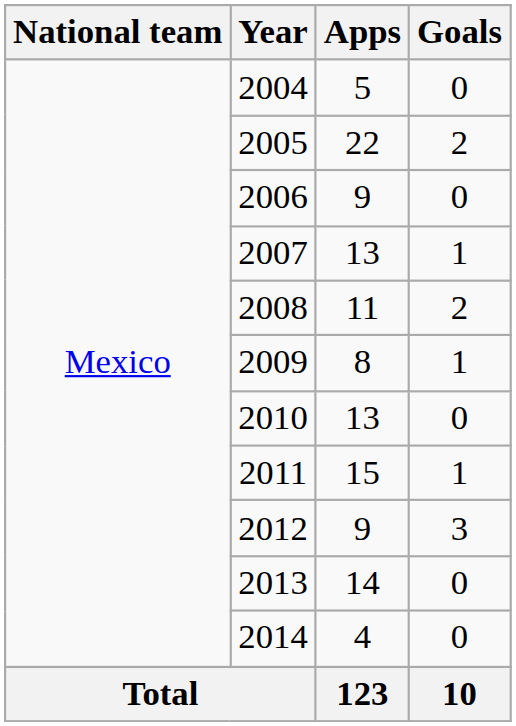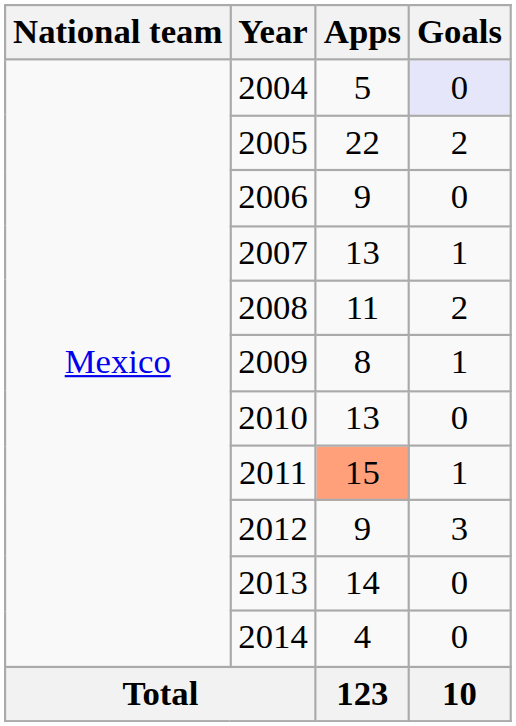(459, 87) no background -> (459, 87) lavender background
(362, 472) no background -> (362, 472) lightsalmon background
